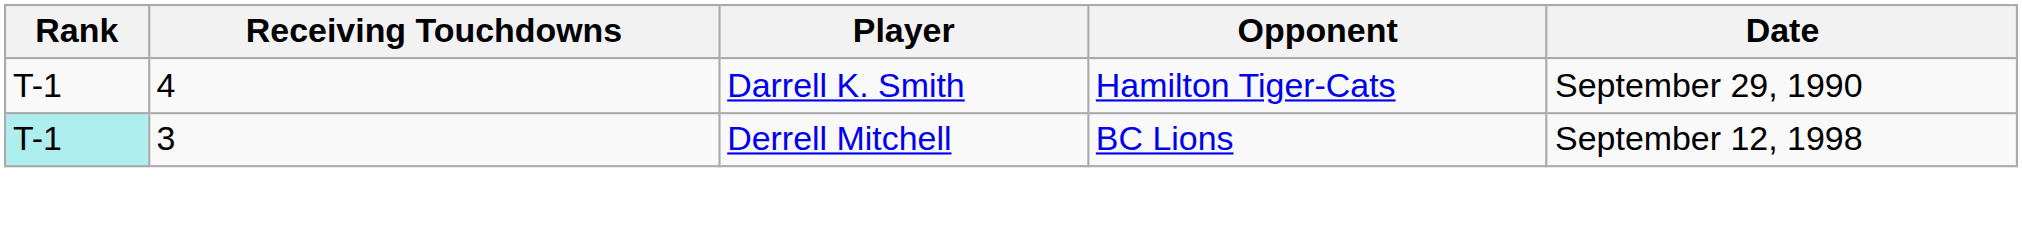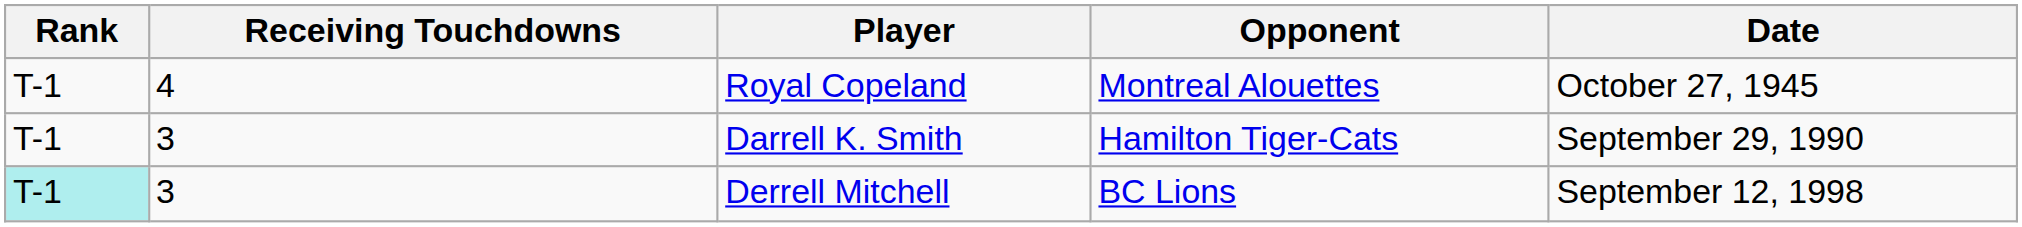+ row: (846, 85)
(166, 85) 4 -> (165, 138) 3
